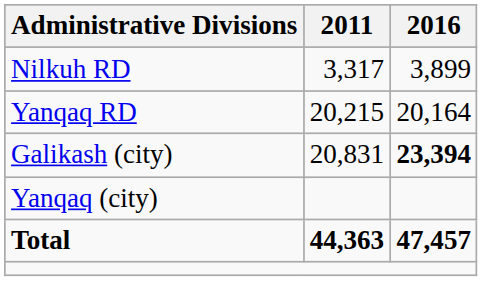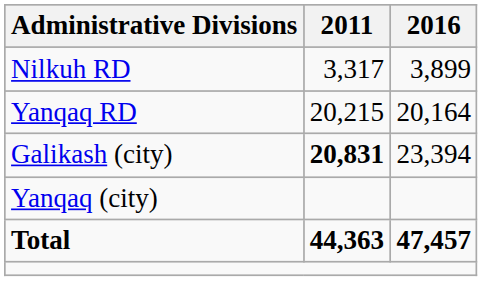(347, 154) normal -> (347, 154) bold
(434, 154) bold -> (434, 154) normal
